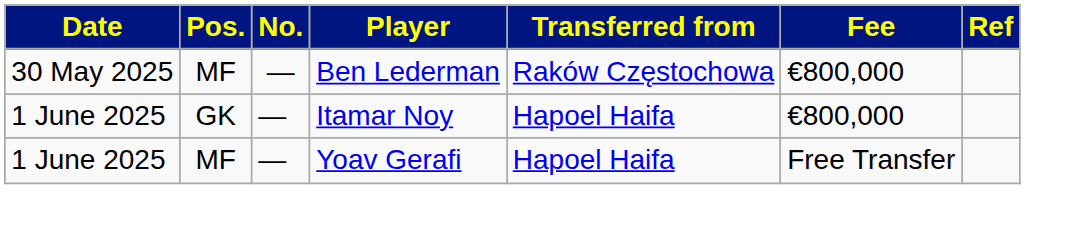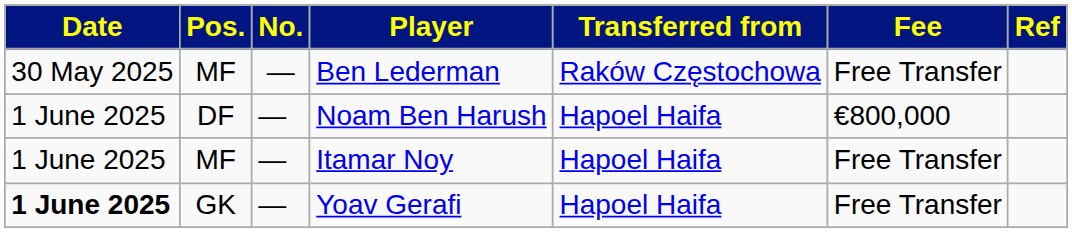(846, 71) €800,000 -> (918, 71) Free Transfer
+ row: (431, 115)
(216, 115) GK -> (216, 159) MF
(846, 115) €800,000 -> (918, 159) Free Transfer
(88, 159) normal -> (91, 204) bold
(216, 159) MF -> (216, 204) GK
